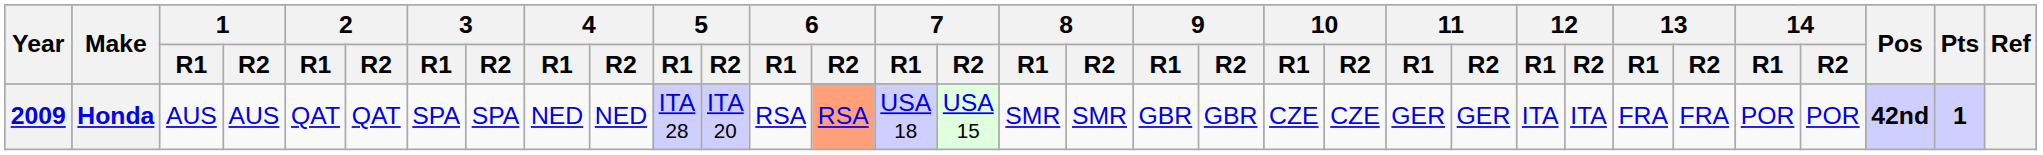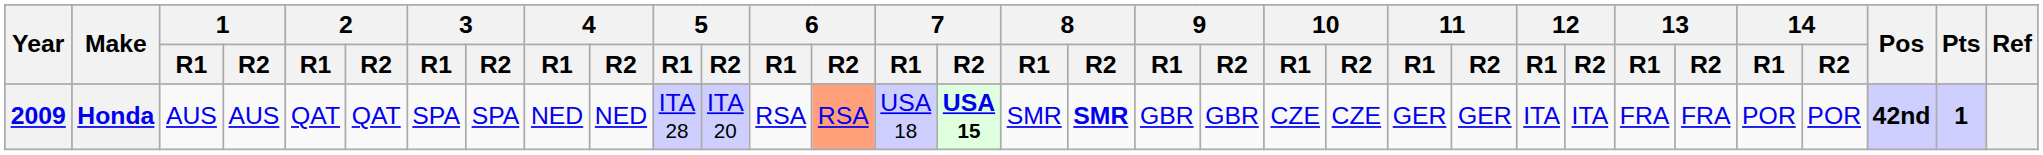(968, 117) normal -> (969, 117) bold
(1099, 117) normal -> (1101, 117) bold
